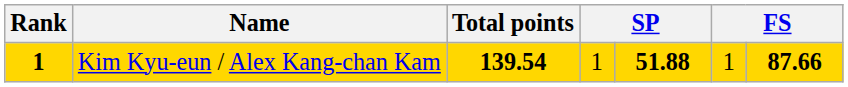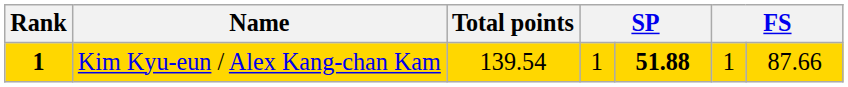(513, 61) bold -> (513, 61) normal
(795, 61) bold -> (795, 61) normal
